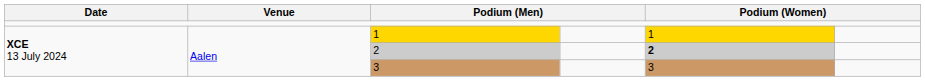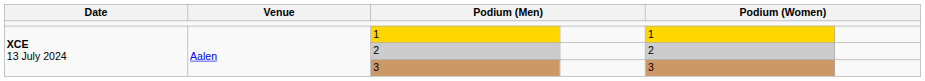(651, 51) bold -> (651, 51) normal
